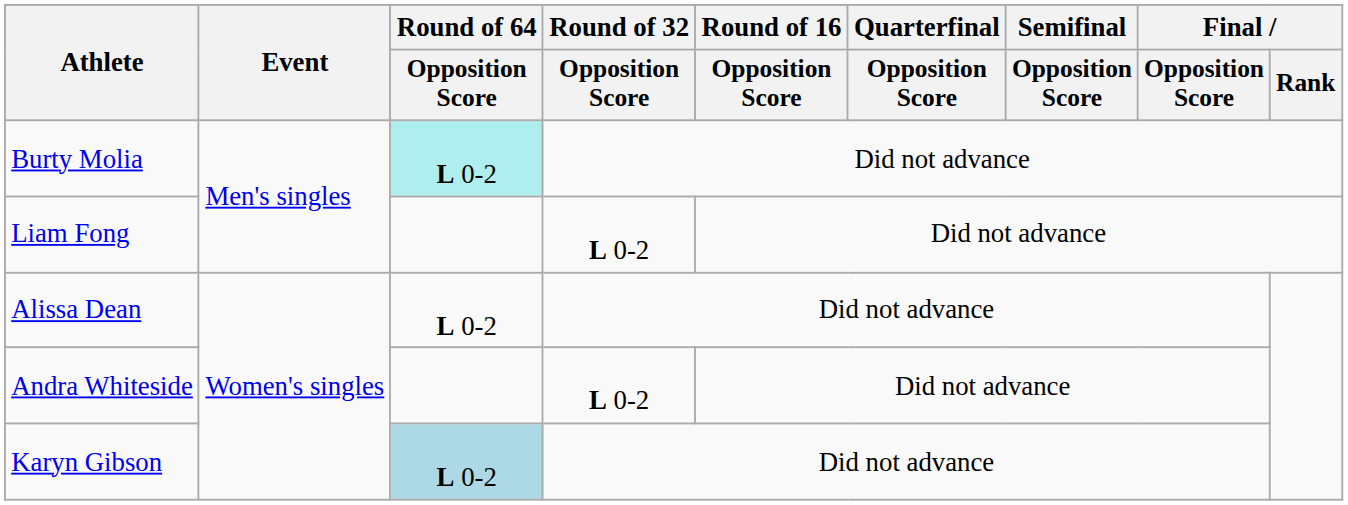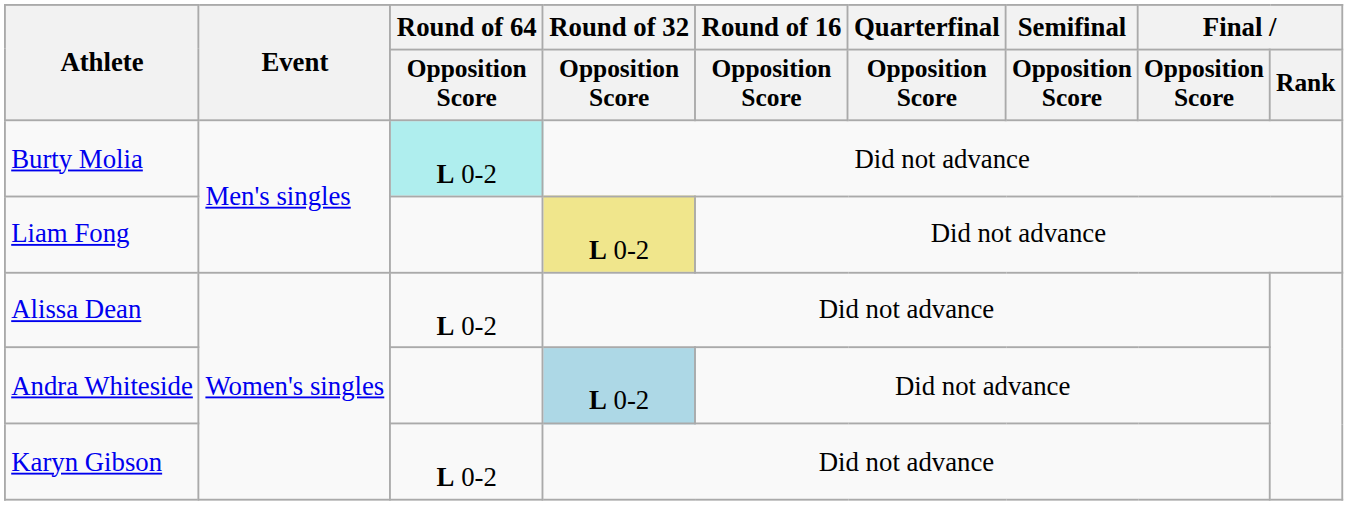(619, 250) no background -> (619, 250) khaki background
(619, 401) no background -> (619, 401) lightblue background
(467, 477) lightblue background -> (467, 477) no background
